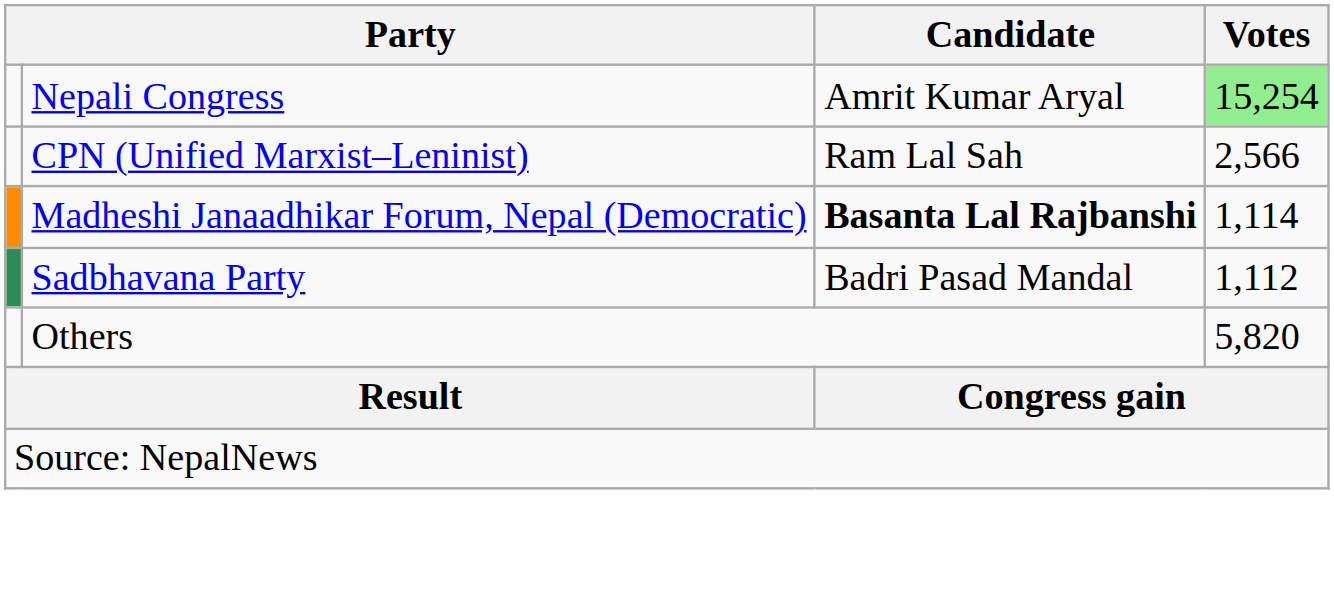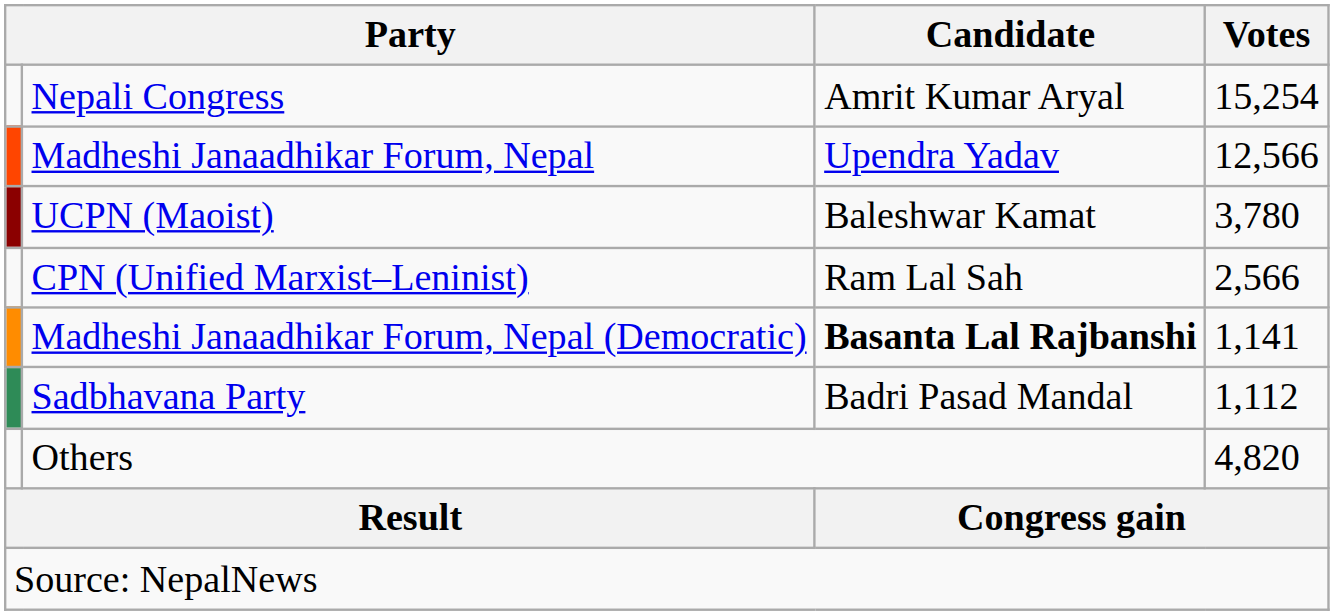(1267, 95) lightgreen background -> (1267, 95) no background
+ row: (313, 155)
+ row: (153, 215)
(1256, 215) 1,114 -> (1257, 336) 1,141
(1257, 336) 5,820 -> (1257, 457) 4,820
